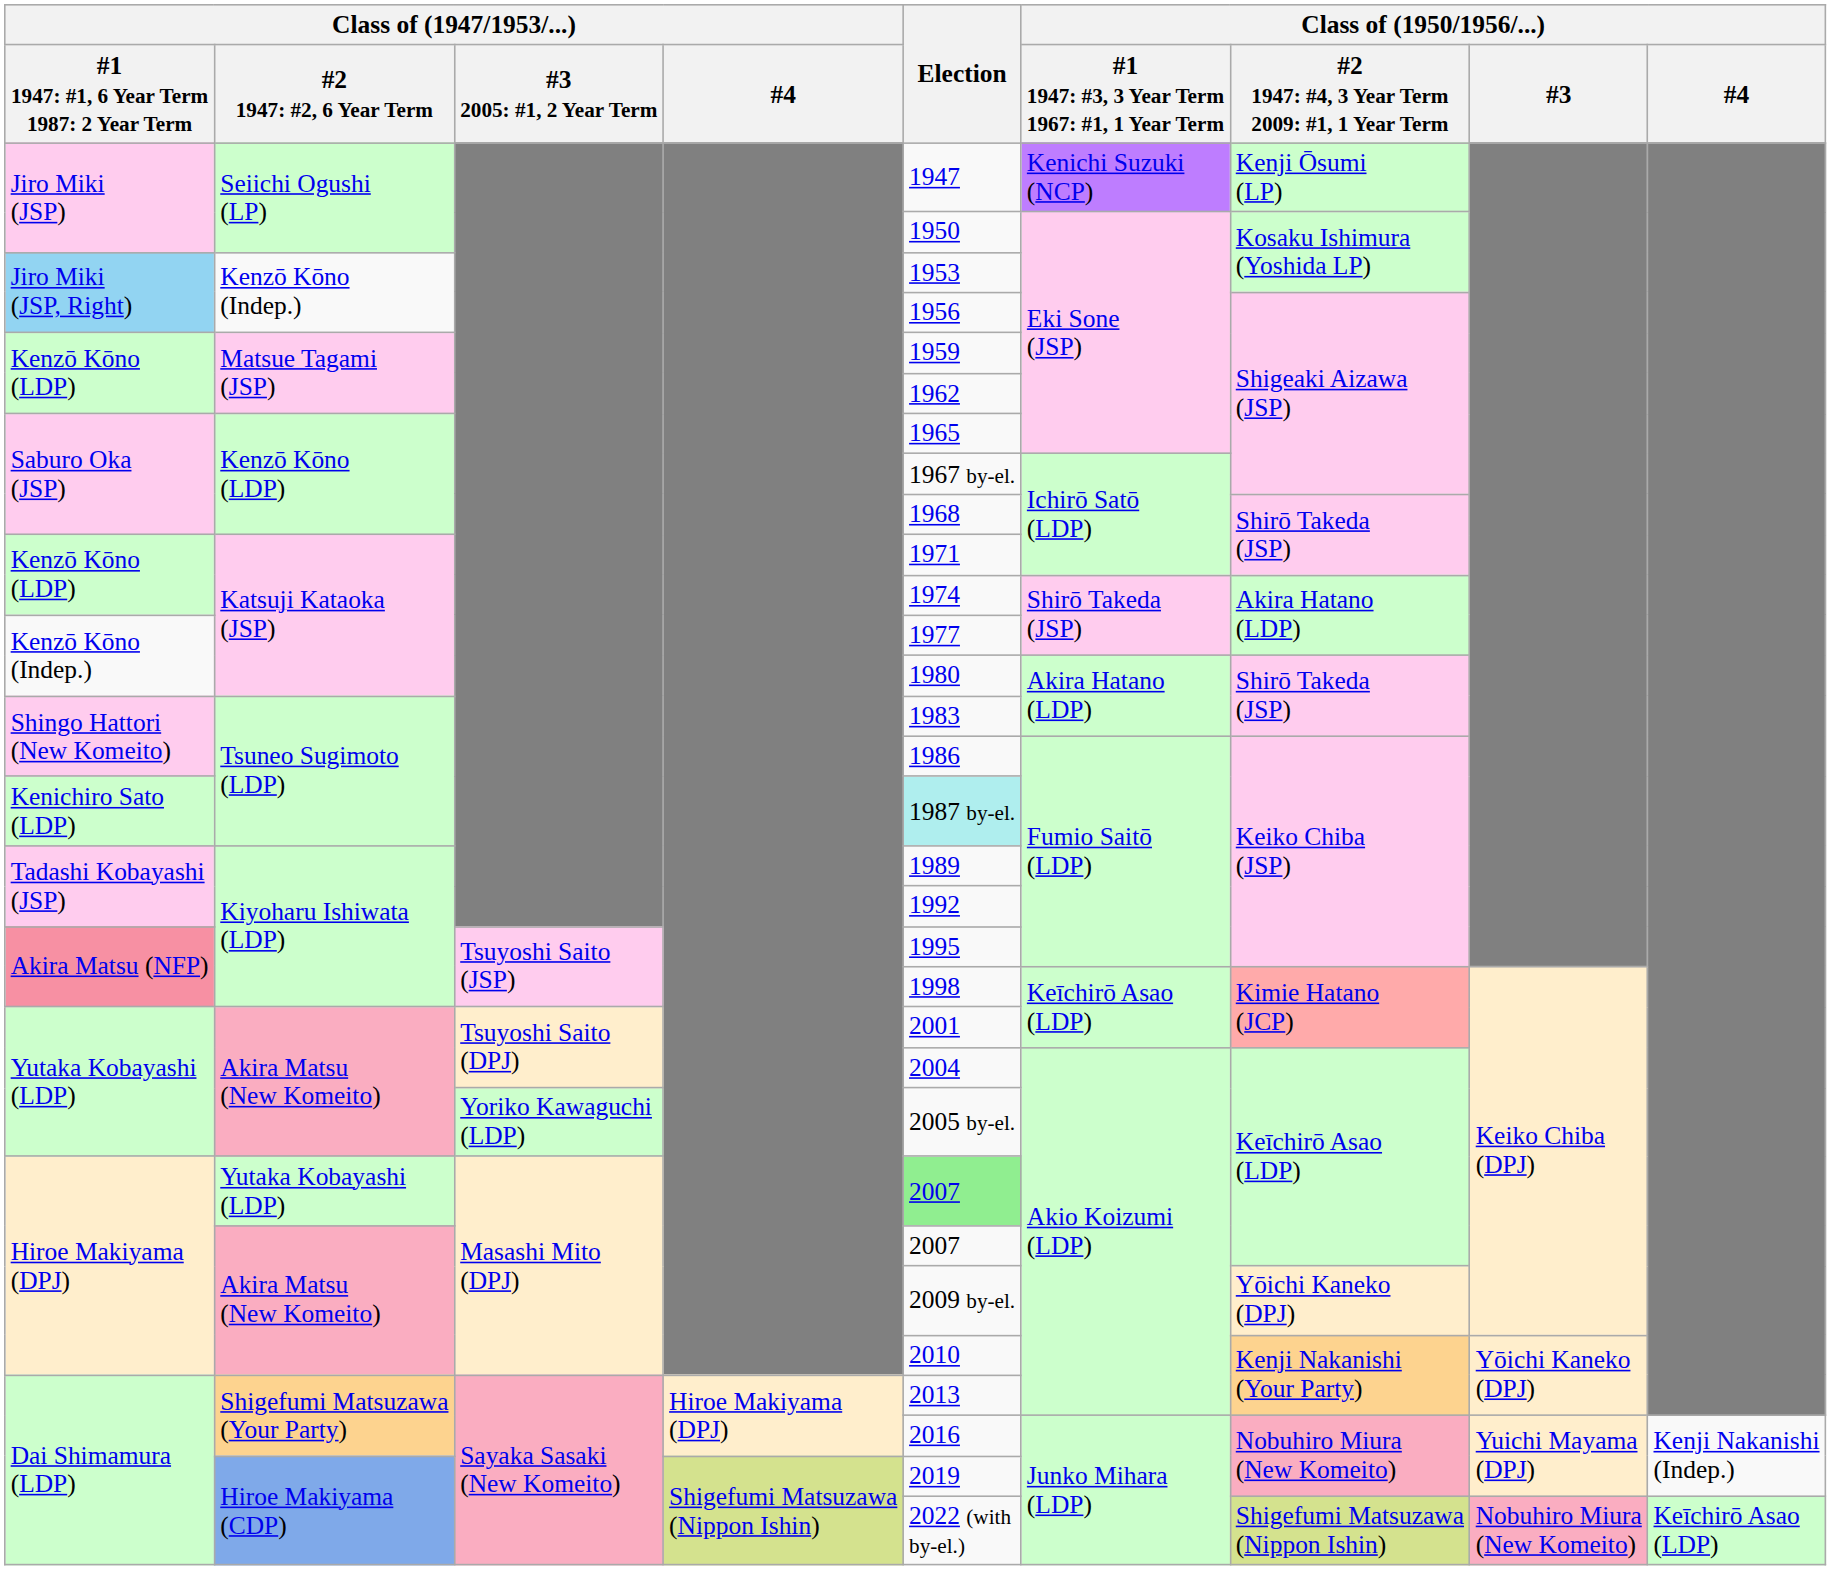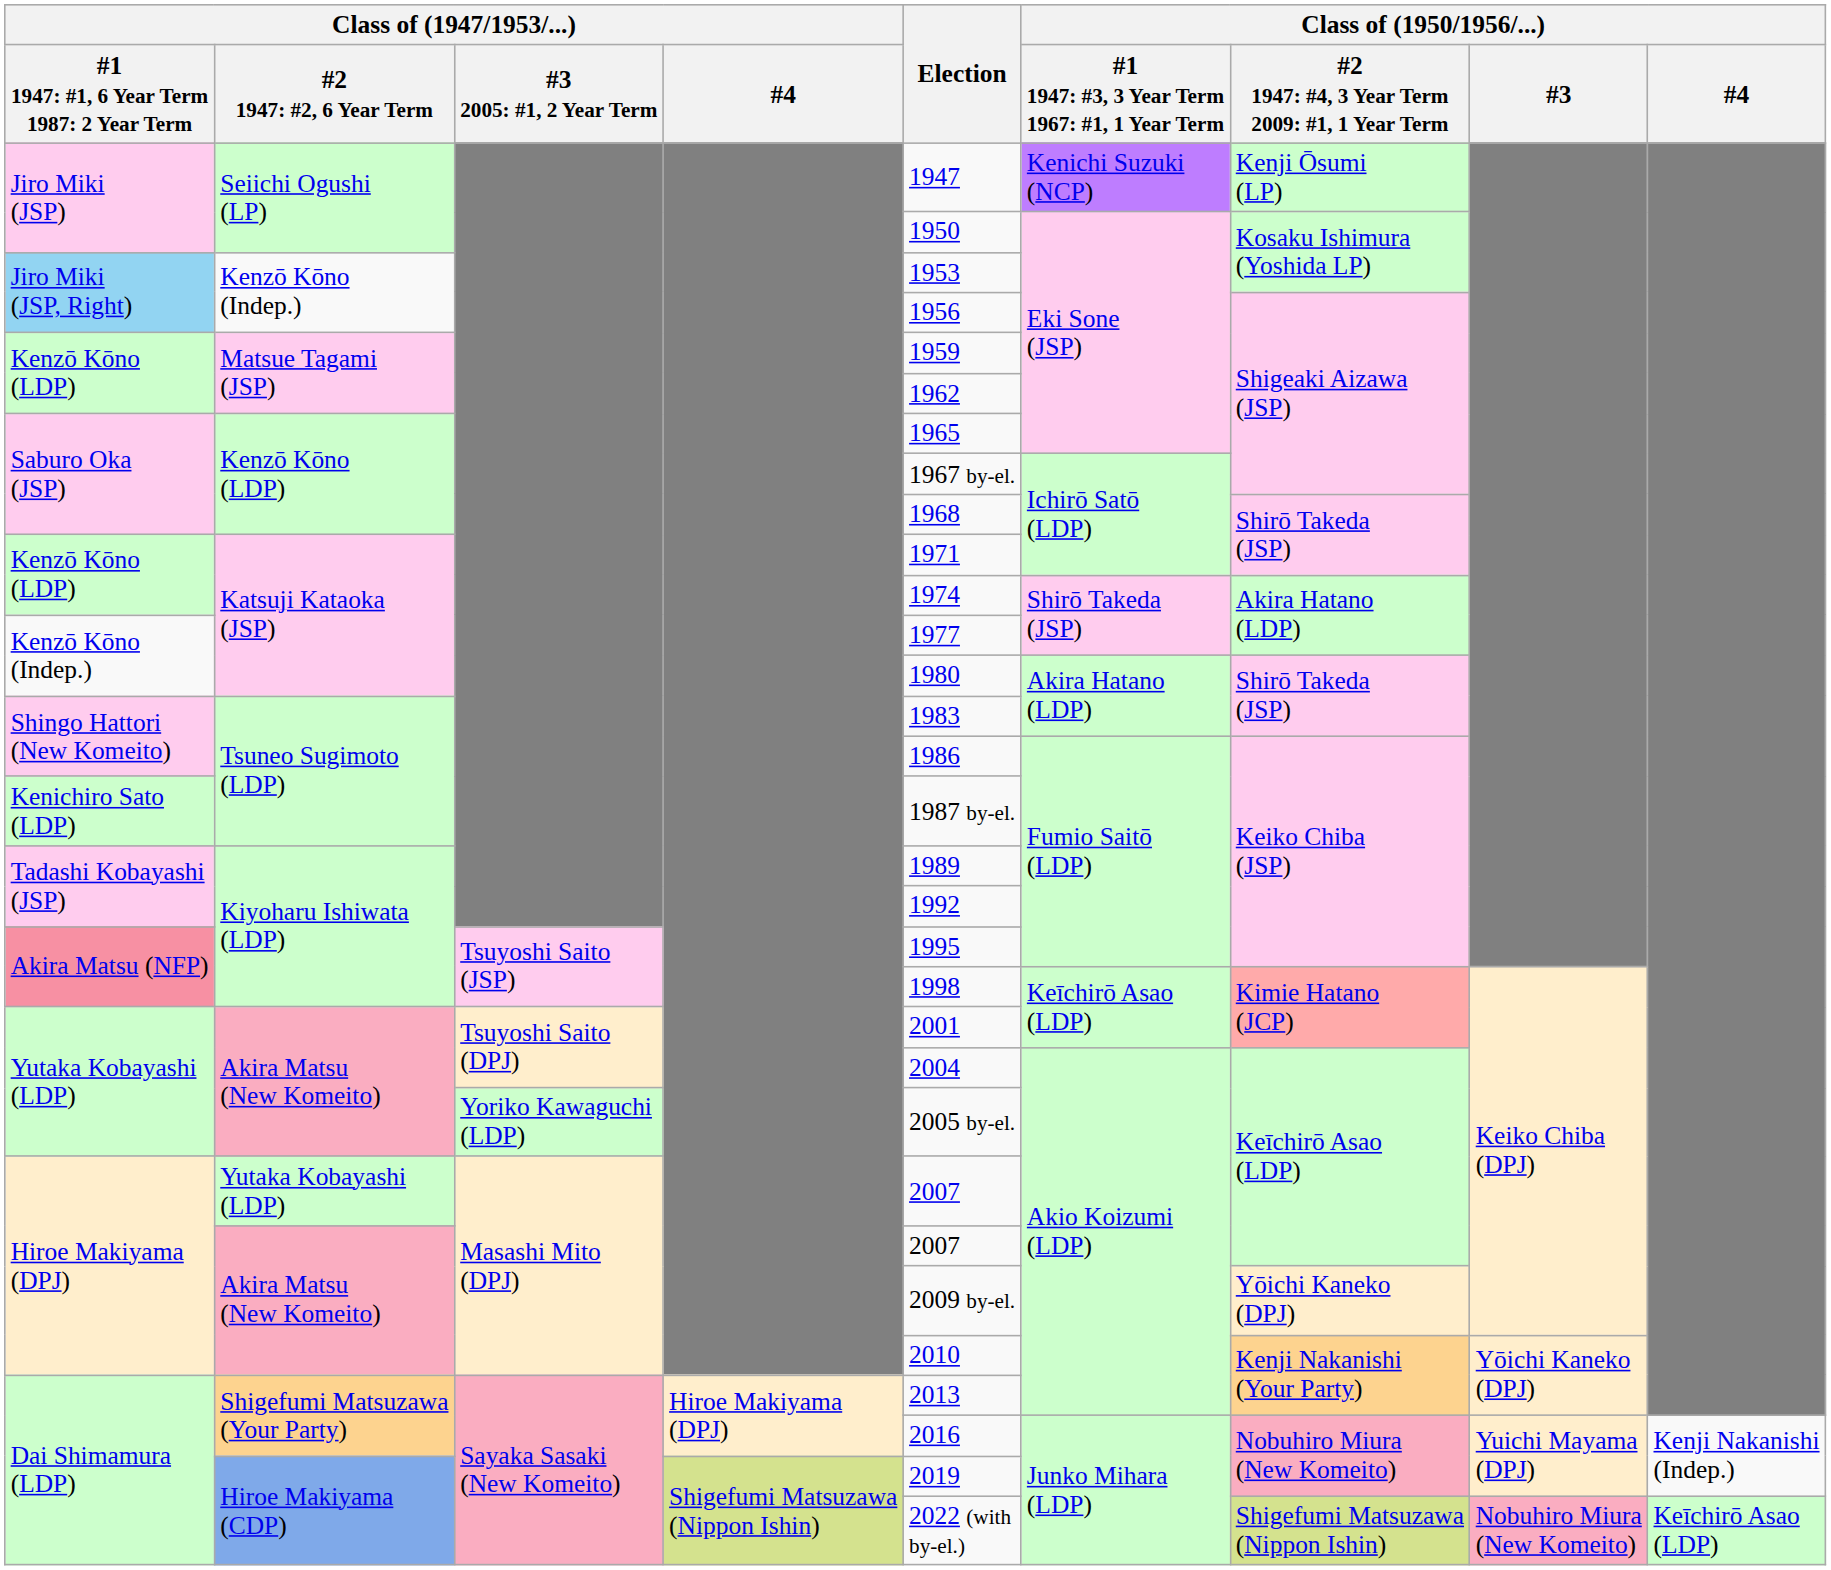(962, 810) paleturquoise background -> (962, 810) no background
(934, 1190) lightgreen background -> (934, 1190) no background
